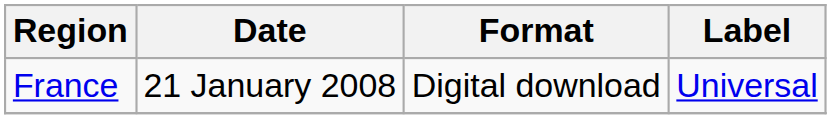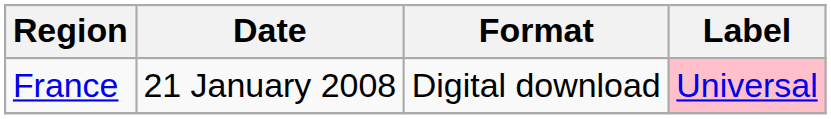(747, 85) no background -> (747, 85) pink background
